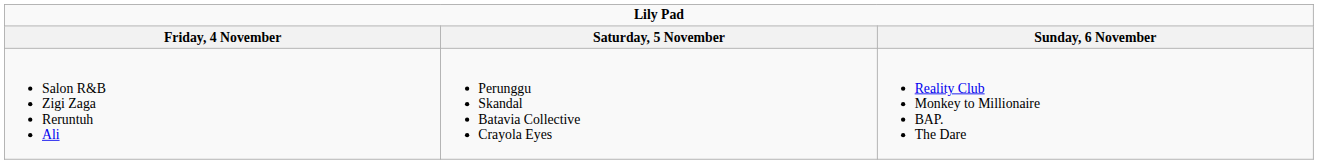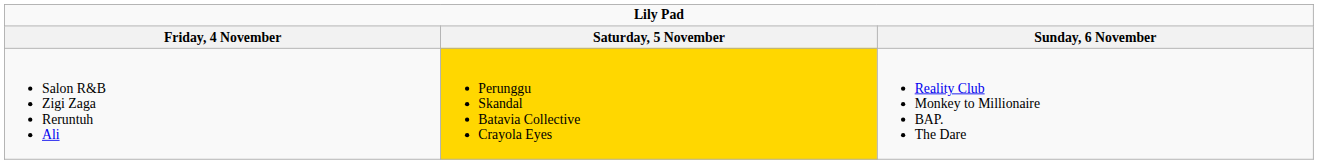(659, 111) no background -> (659, 111) gold background
